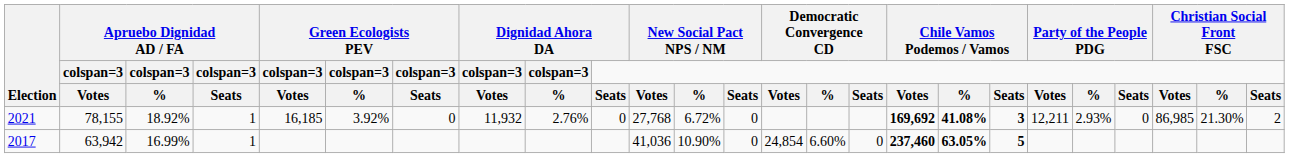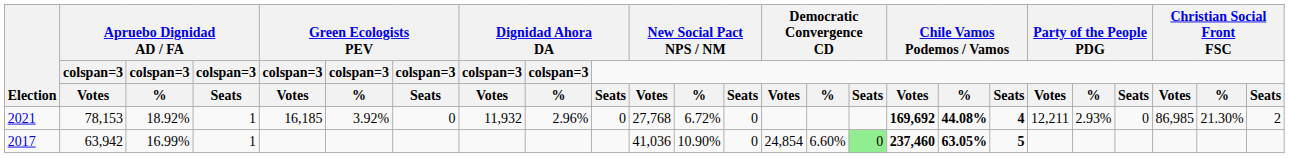(104, 118) 78,155 -> (104, 118) 78,153
(570, 118) 2.76% -> (570, 118) 2.96%
(964, 118) 41.08% -> (964, 118) 44.08%
(1021, 118) 3 -> (1021, 118) 4
(880, 141) no background -> (880, 141) lightgreen background
